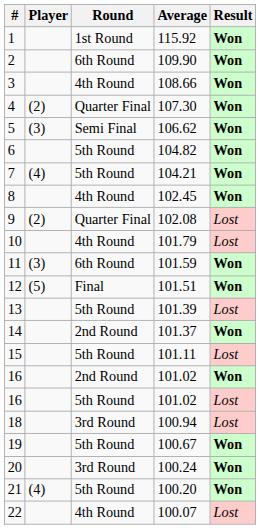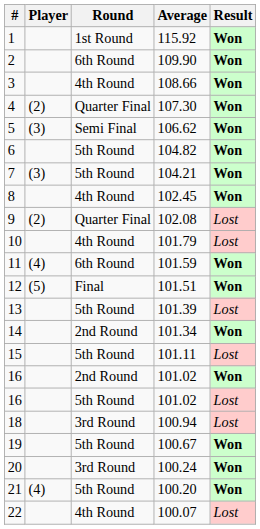(37, 173) (4) -> (37, 173) (3)
(37, 264) (3) -> (37, 264) (4)
(177, 331) 101.37 -> (177, 331) 101.34
